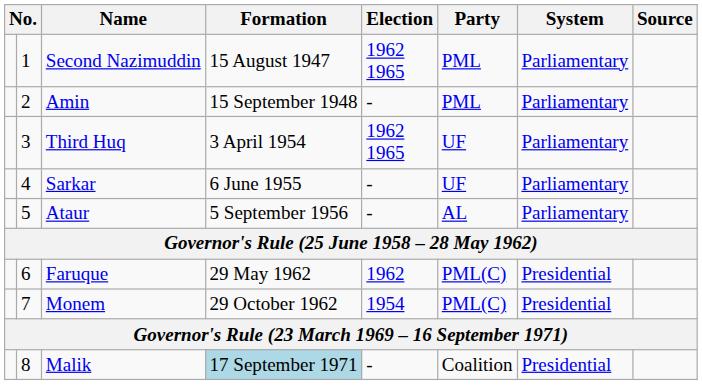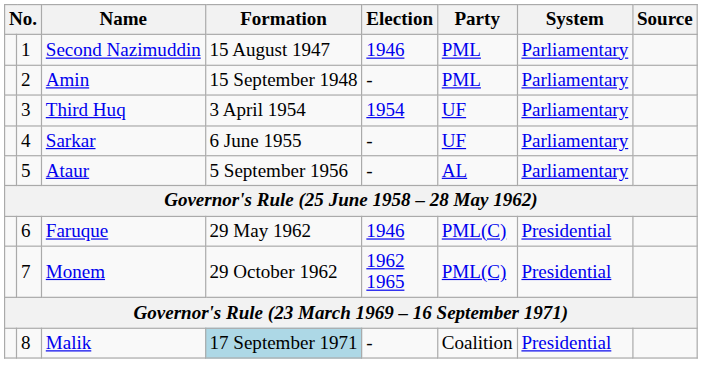(385, 60) 1962 1965 -> (385, 49) 1946
(385, 142) 1962 1965 -> (385, 110) 1954
(385, 273) 1962 -> (385, 230) 1946
(385, 304) 1954 -> (385, 271) 1962 1965
